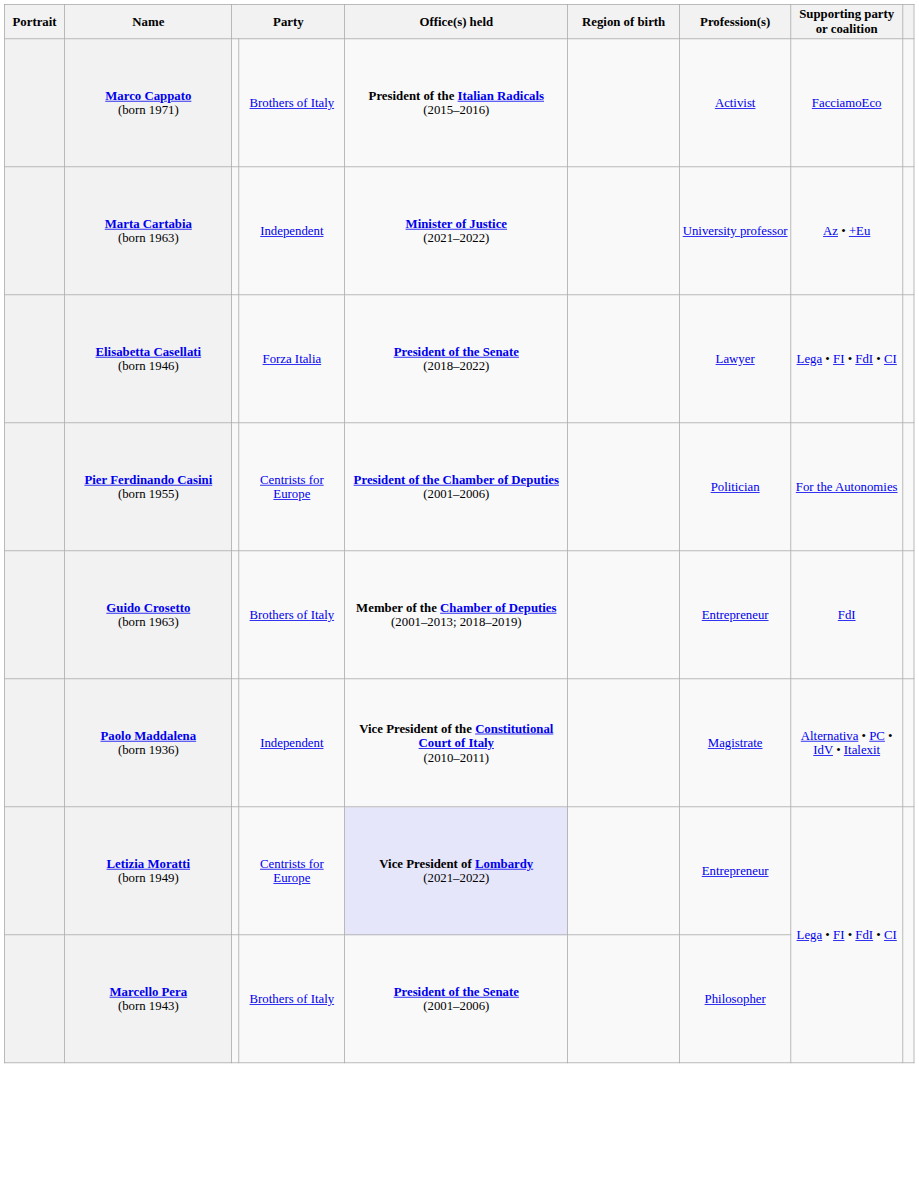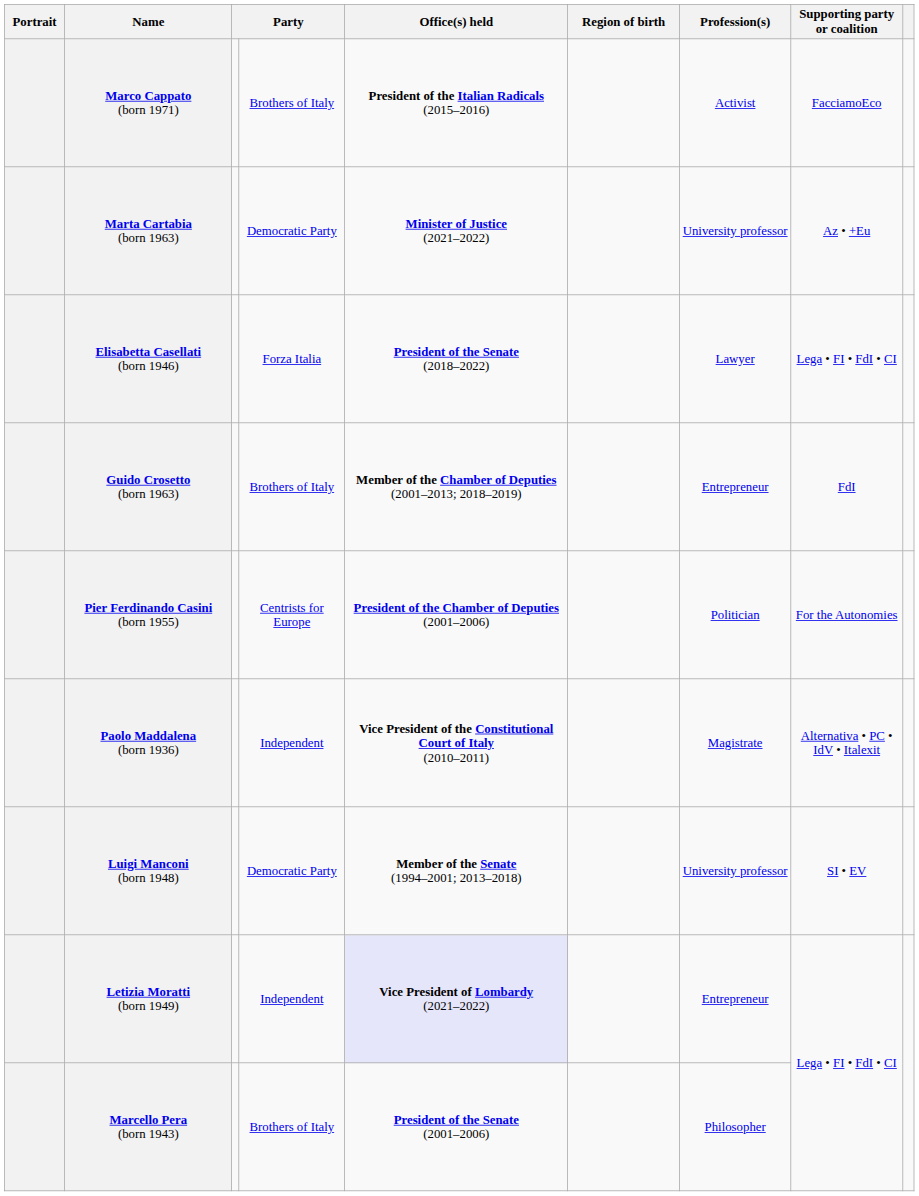(292, 231) Independent -> (292, 231) Democratic Party
rows swapped: (148, 487) <-> (148, 615)
+ row: (148, 871)
(292, 871) Centrists for Europe -> (292, 999) Independent
